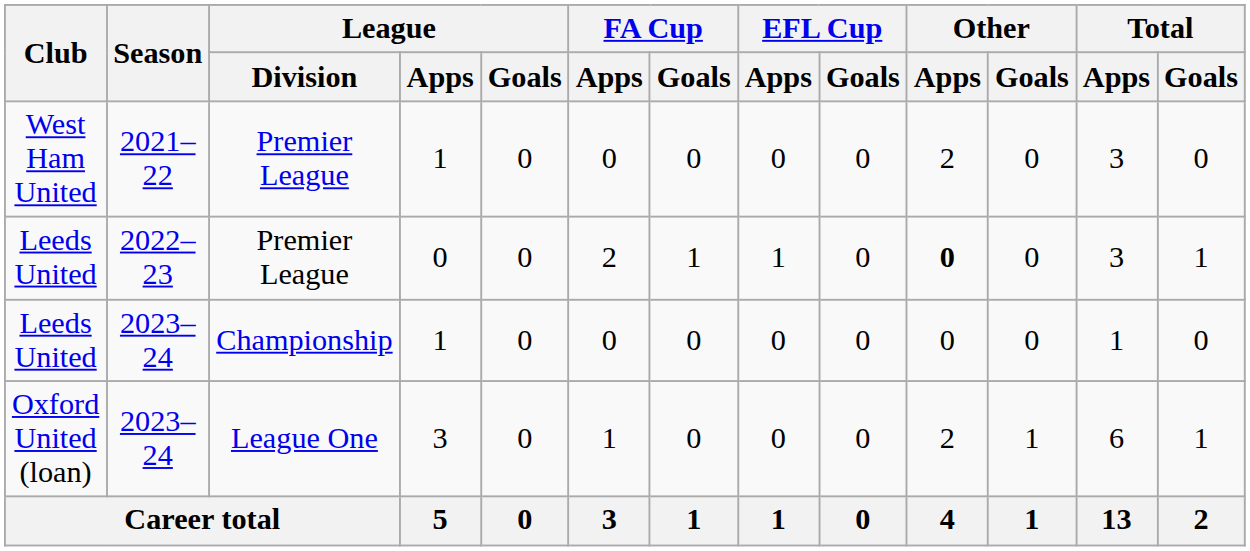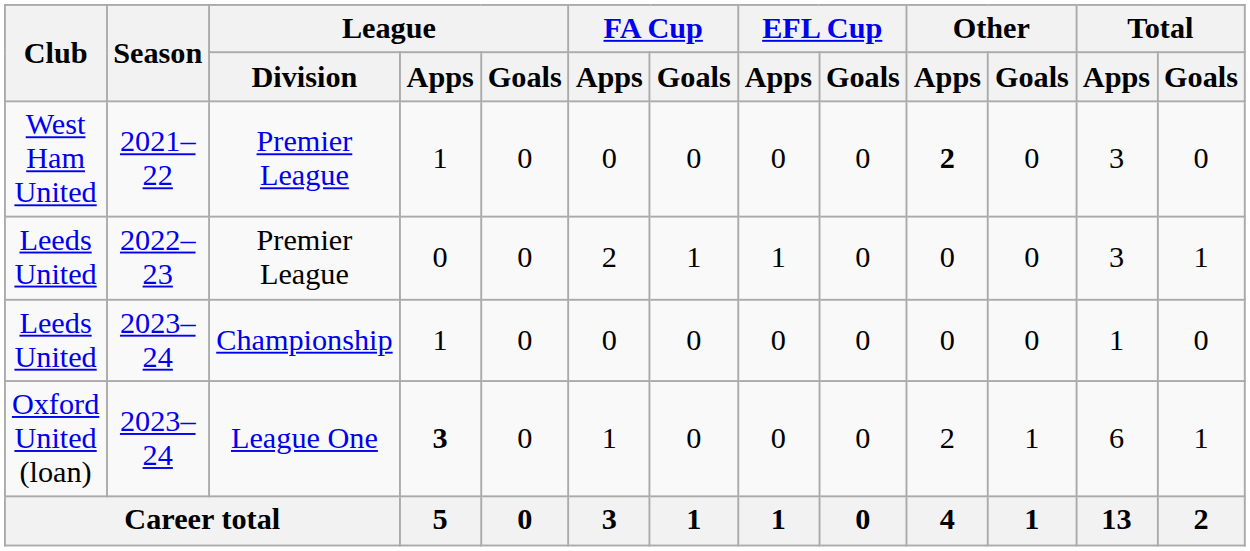(947, 158) normal -> (947, 158) bold
(947, 257) bold -> (947, 257) normal
(440, 438) normal -> (440, 438) bold
